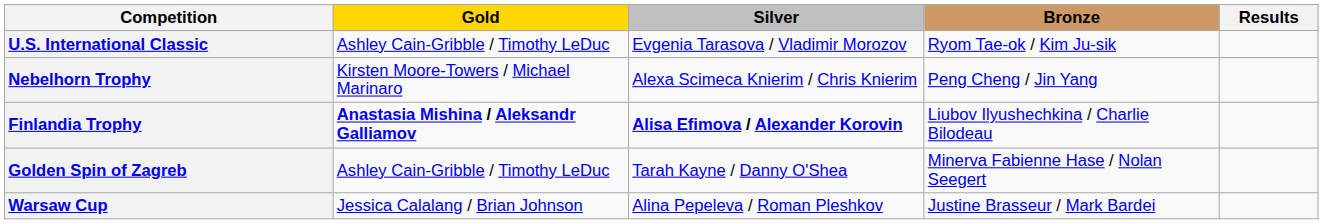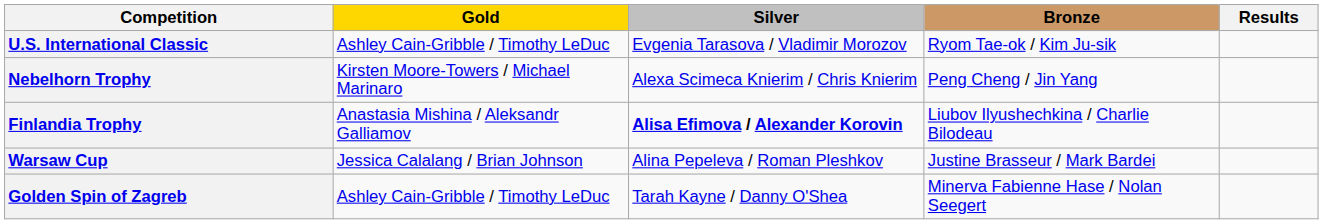(456, 124) bold -> (448, 124) normal
rows swapped: (58, 205) <-> (98, 170)
